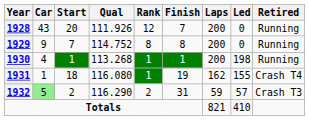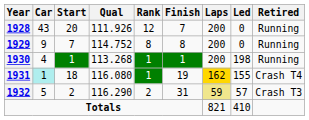(44, 76) no background -> (44, 76) paleturquoise background
(217, 76) no background -> (217, 76) gold background
(44, 92) lightgreen background -> (44, 92) no background
(217, 92) no background -> (217, 92) khaki background
